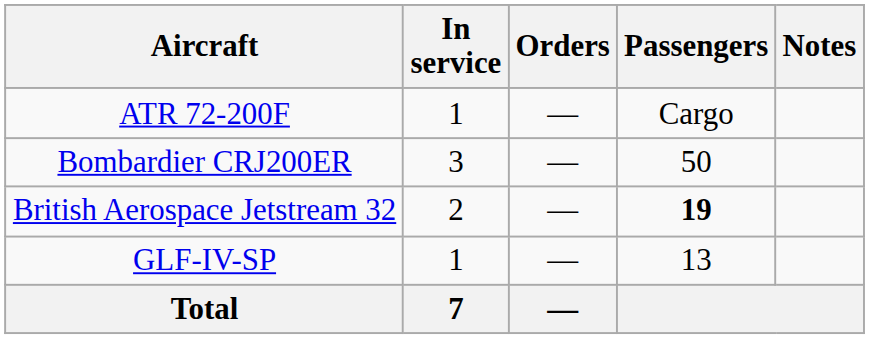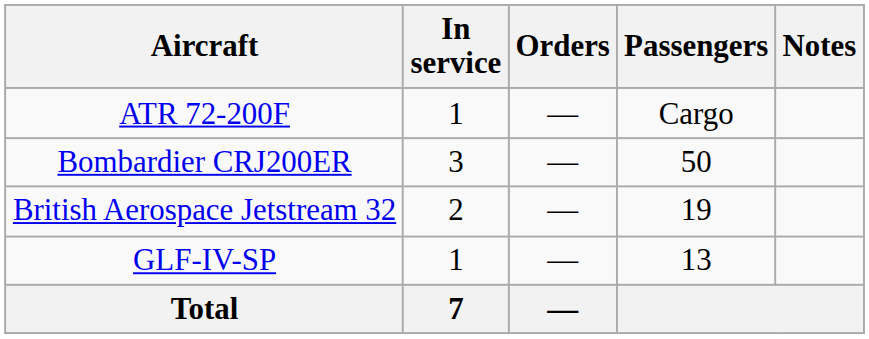(696, 210) bold -> (696, 210) normal
